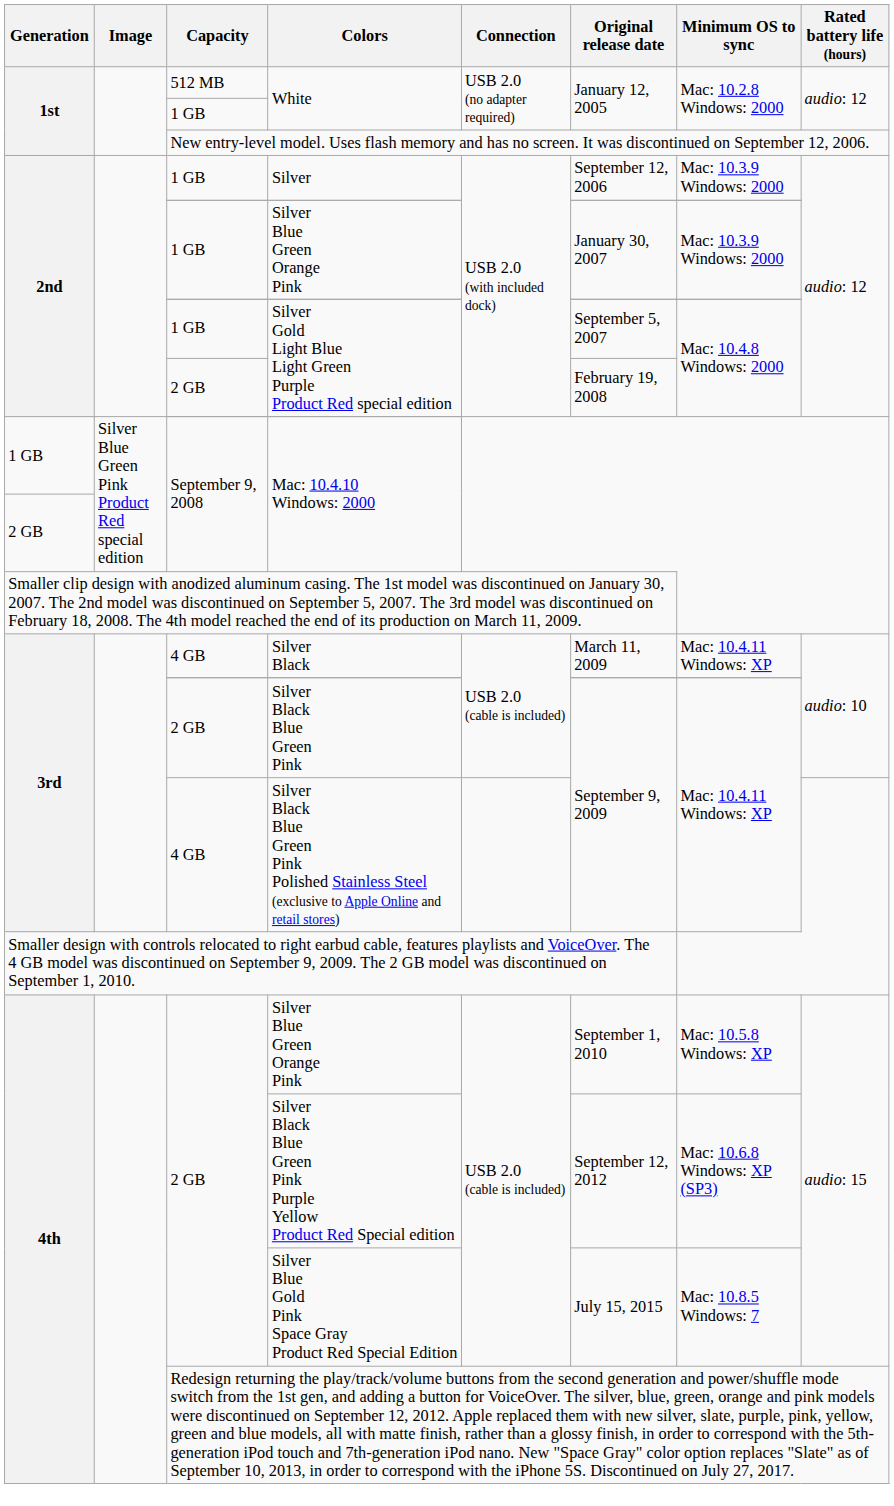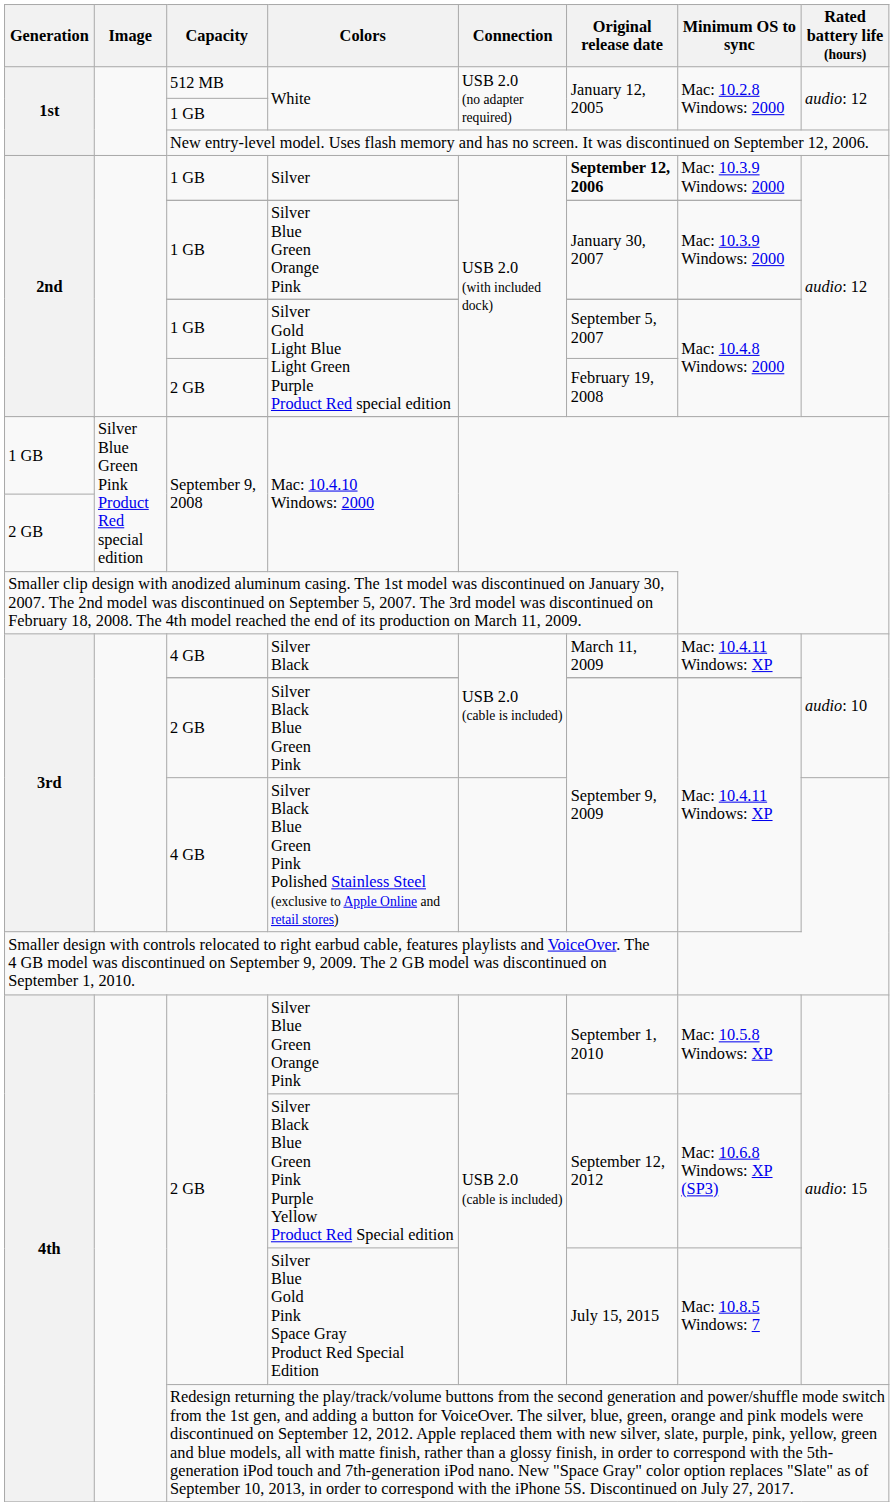(621, 177) normal -> (620, 177) bold
